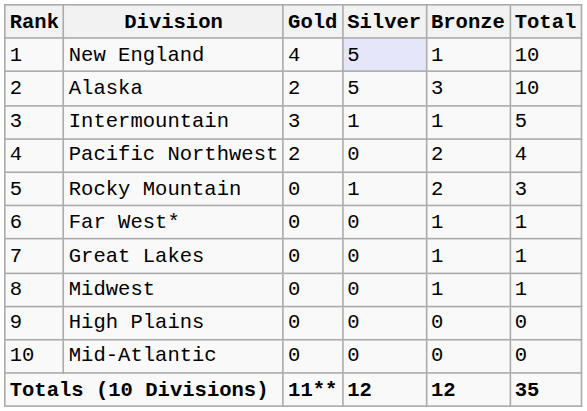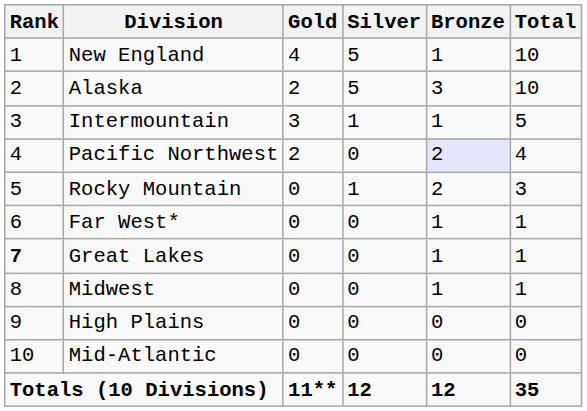(353, 55) lavender background -> (353, 55) no background
(437, 155) no background -> (437, 155) lavender background
(16, 256) normal -> (16, 256) bold
